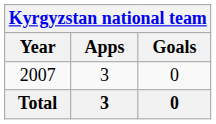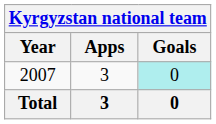(175, 75) no background -> (175, 75) paleturquoise background
